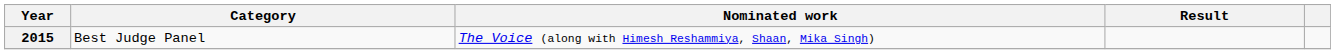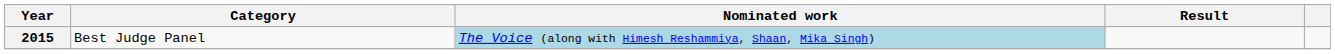(667, 38) no background -> (667, 38) lightblue background
